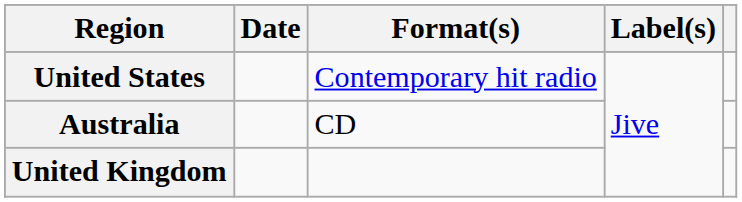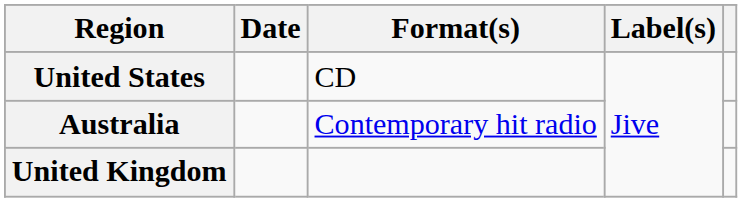(456, 76) Contemporary hit radio -> (335, 76) CD
(335, 123) CD -> (456, 123) Contemporary hit radio
